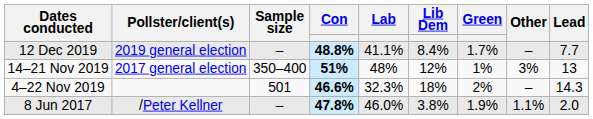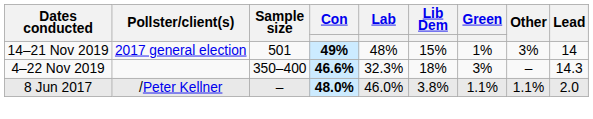- row: (58, 50)
(280, 68) 350–400 -> (280, 50) 501
(334, 68) 51% -> (334, 50) 49%
(433, 68) 12% -> (433, 50) 15%
(569, 68) 13 -> (569, 50) 14
(280, 87) 501 -> (280, 68) 350–400
(482, 87) 2% -> (482, 68) 3%
(334, 105) 47.8% -> (334, 87) 48.0%
(482, 105) 1.9% -> (482, 87) 1.1%
